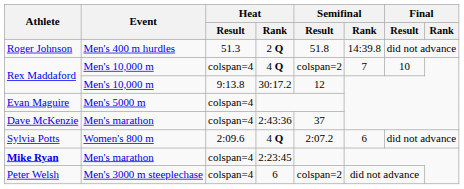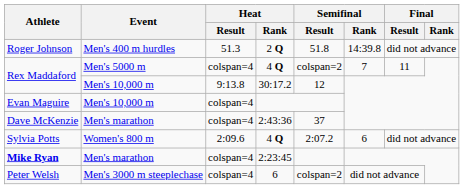(119, 67) Men's 10,000 m -> (114, 67) Men's 5000 m
(404, 67) 10 -> (404, 67) 11
(114, 103) Men's 5000 m -> (119, 103) Men's 10,000 m
